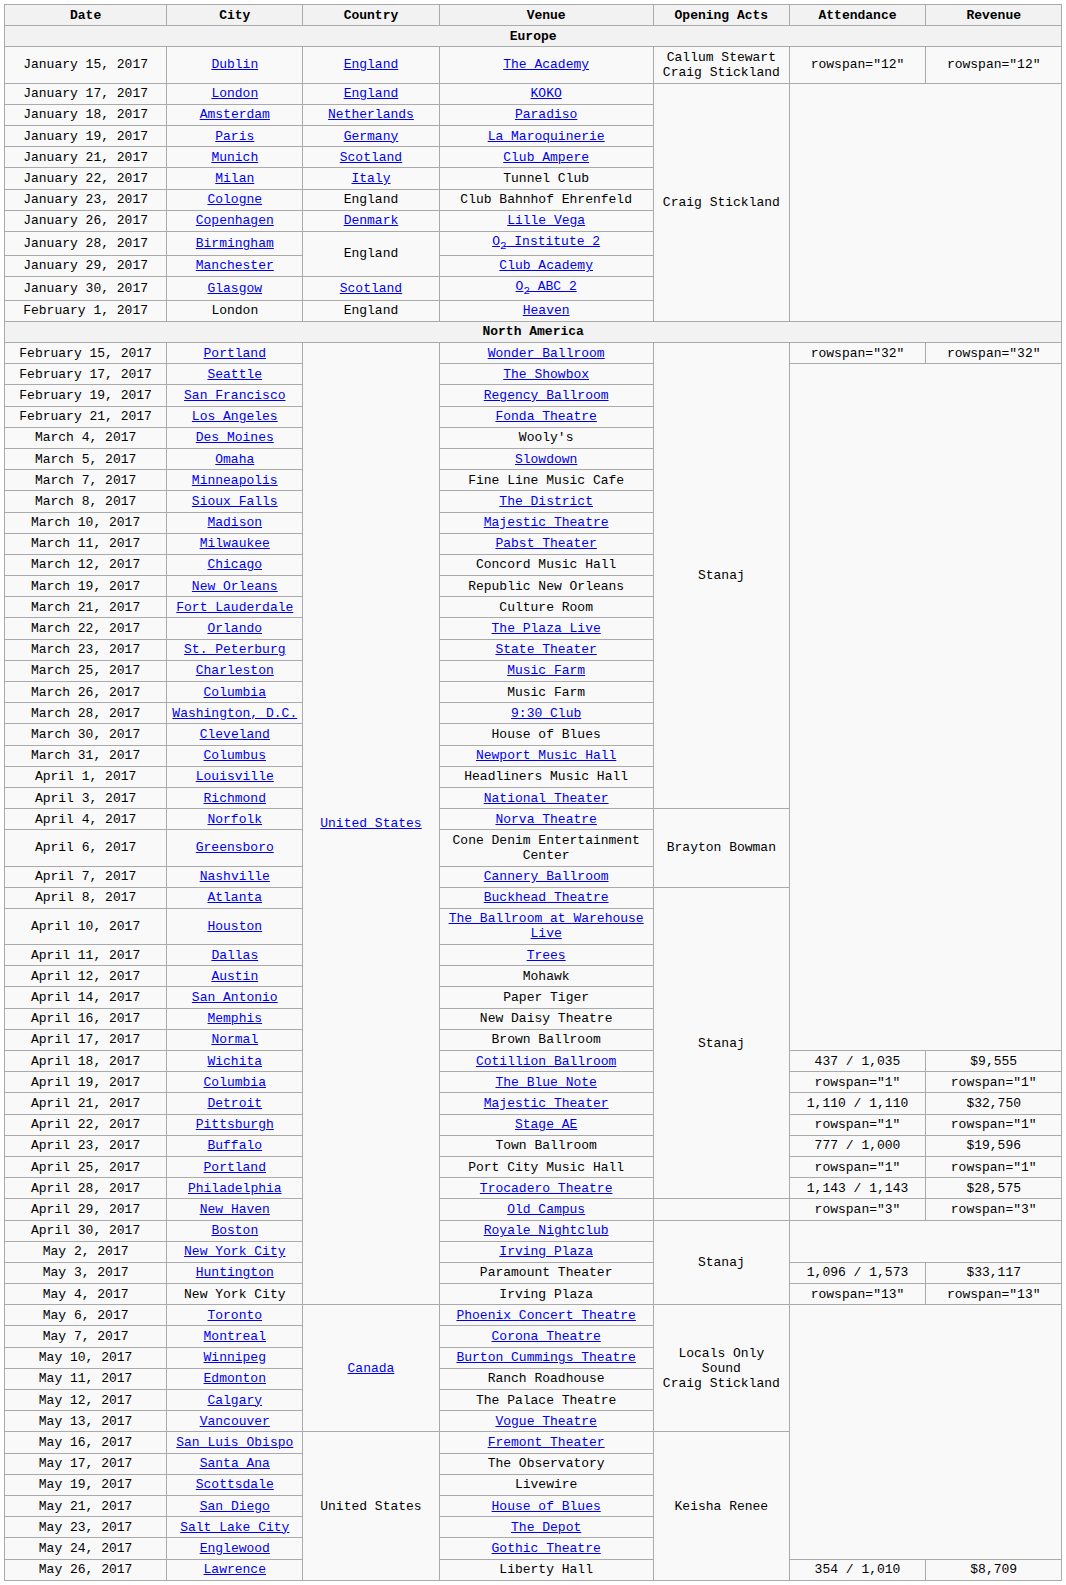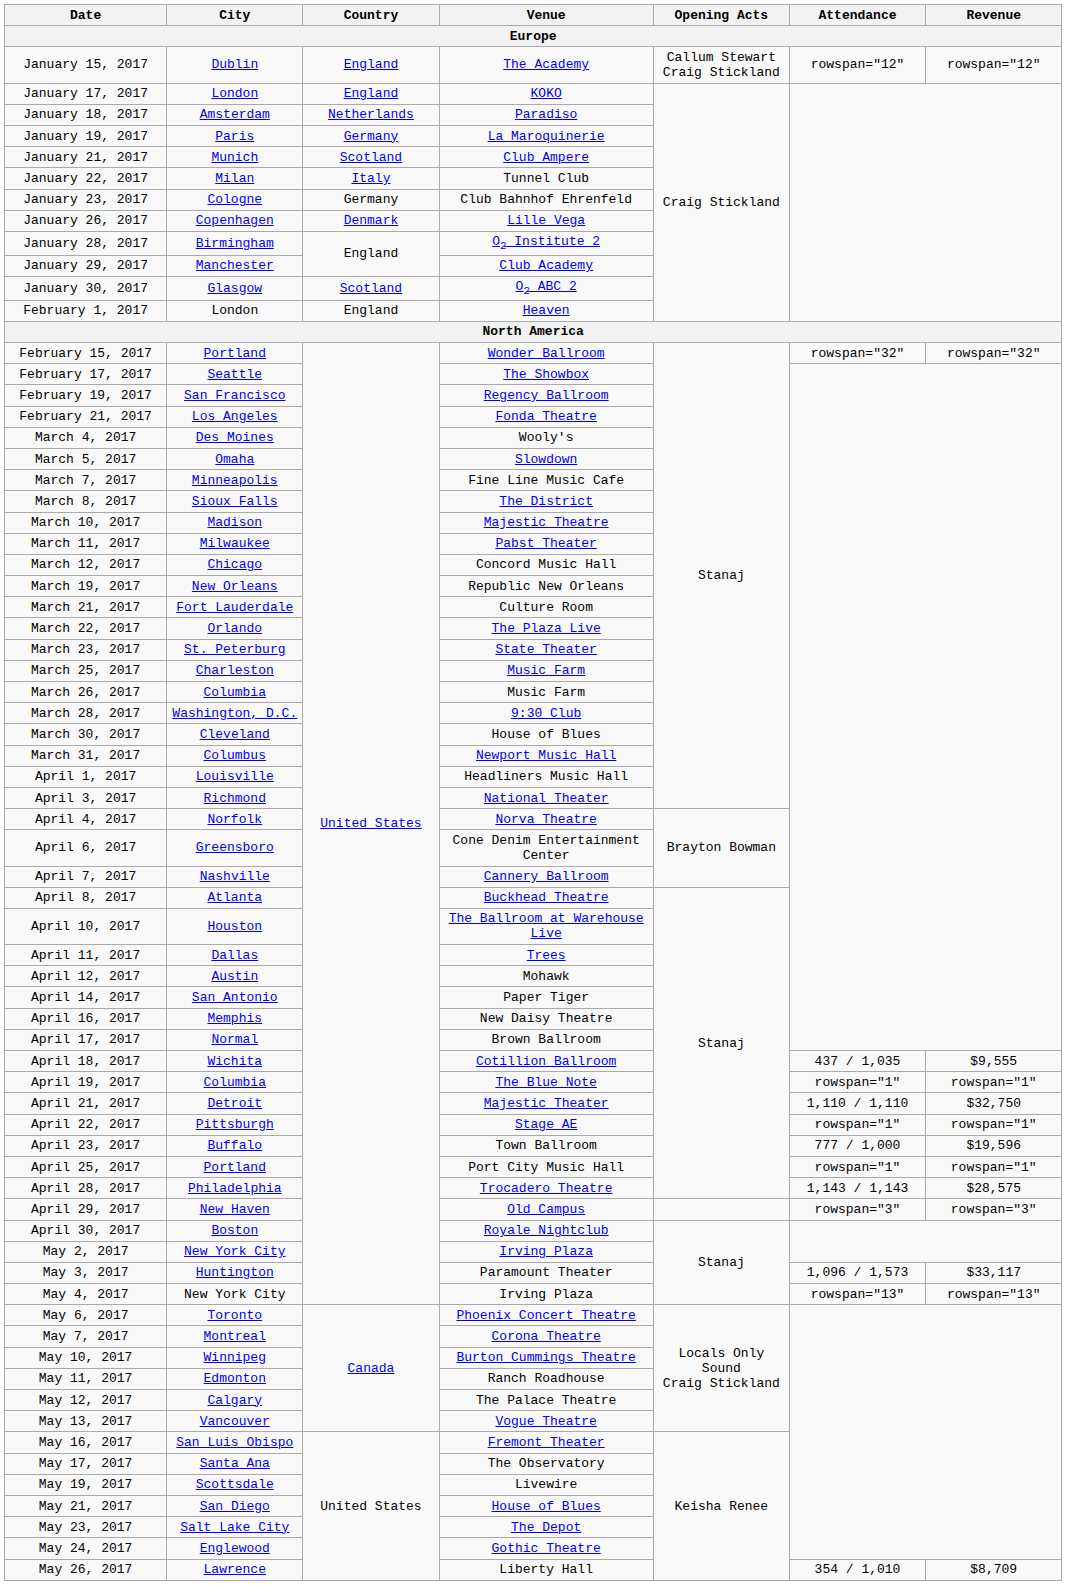(371, 200) England -> (371, 200) Germany
